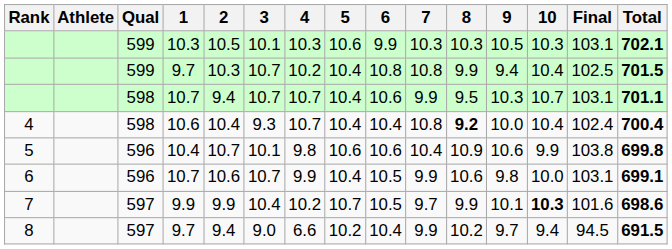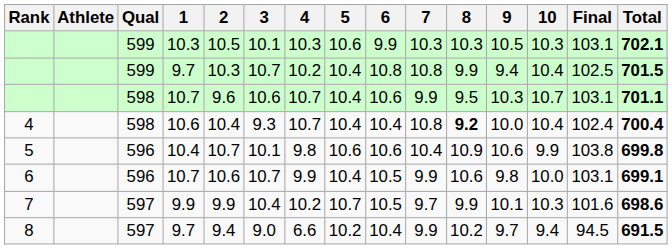(224, 97) 9.4 -> (224, 97) 9.6
(264, 97) 10.7 -> (264, 97) 10.6
(547, 204) bold -> (547, 204) normal
